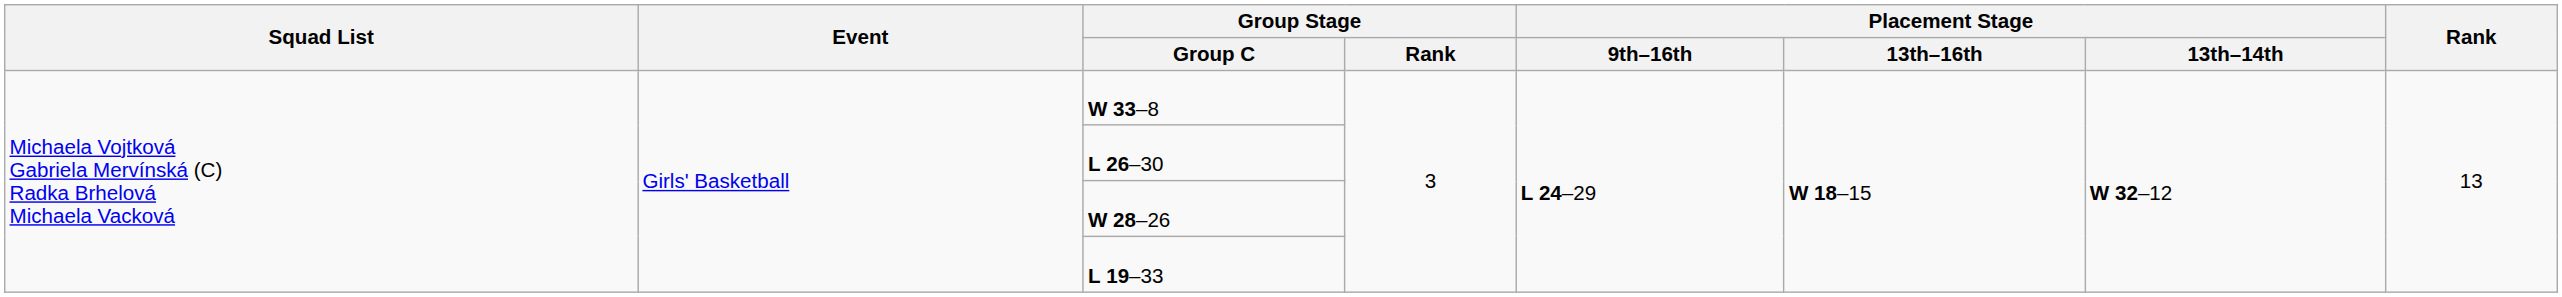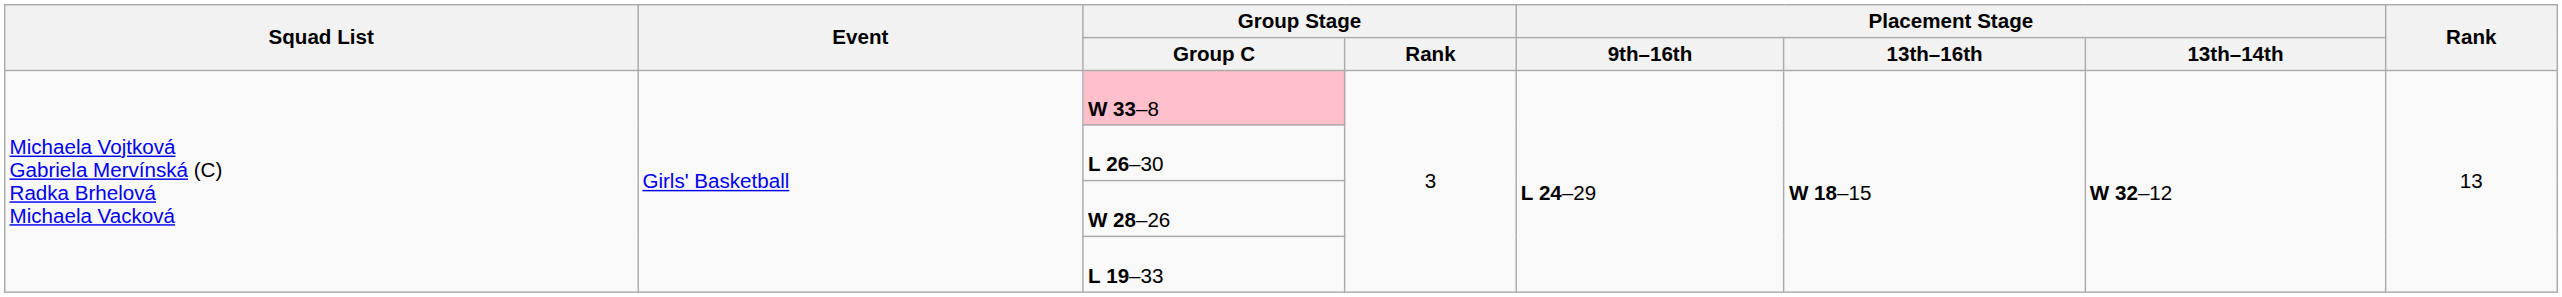(1123, 109) no background -> (1123, 109) pink background
